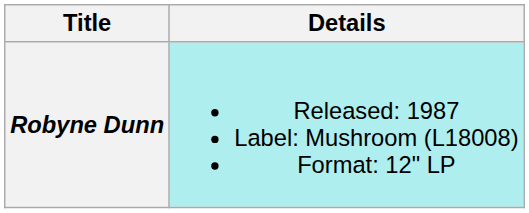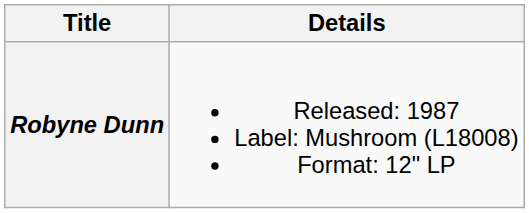(347, 138) paleturquoise background -> (347, 138) no background
